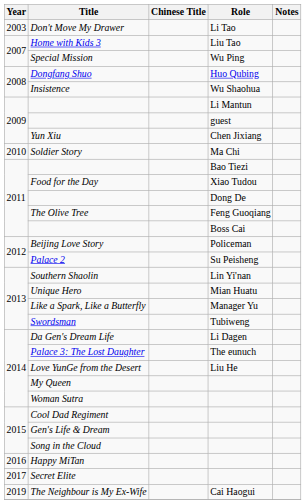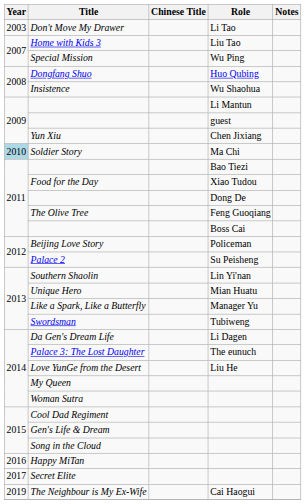(16, 151) no background -> (16, 151) lightblue background
